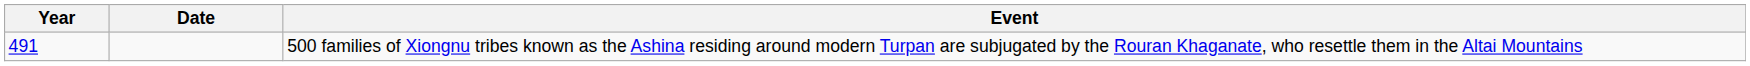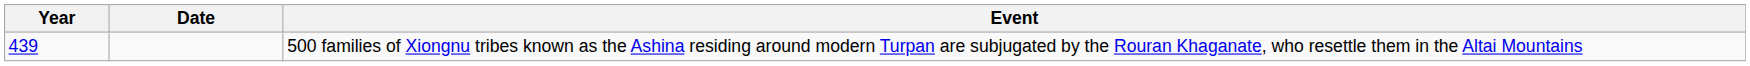(23, 46) 491 -> (23, 46) 439
